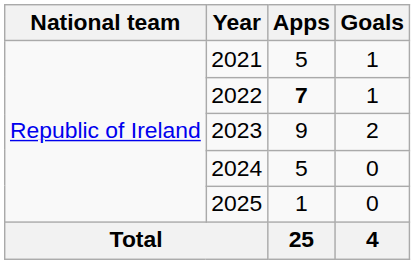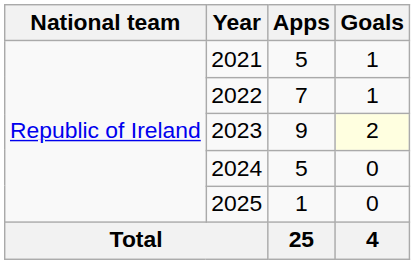(301, 95) bold -> (301, 95) normal
(372, 131) no background -> (372, 131) lightyellow background
